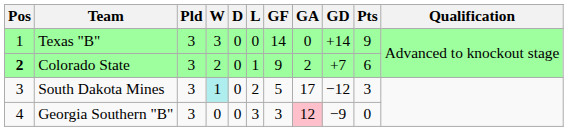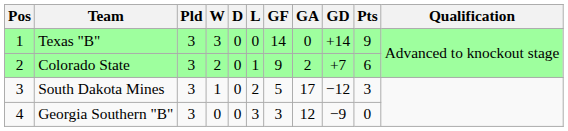(20, 65) bold -> (20, 65) normal
(217, 89) paleturquoise background -> (217, 89) no background
(307, 114) pink background -> (307, 114) no background
